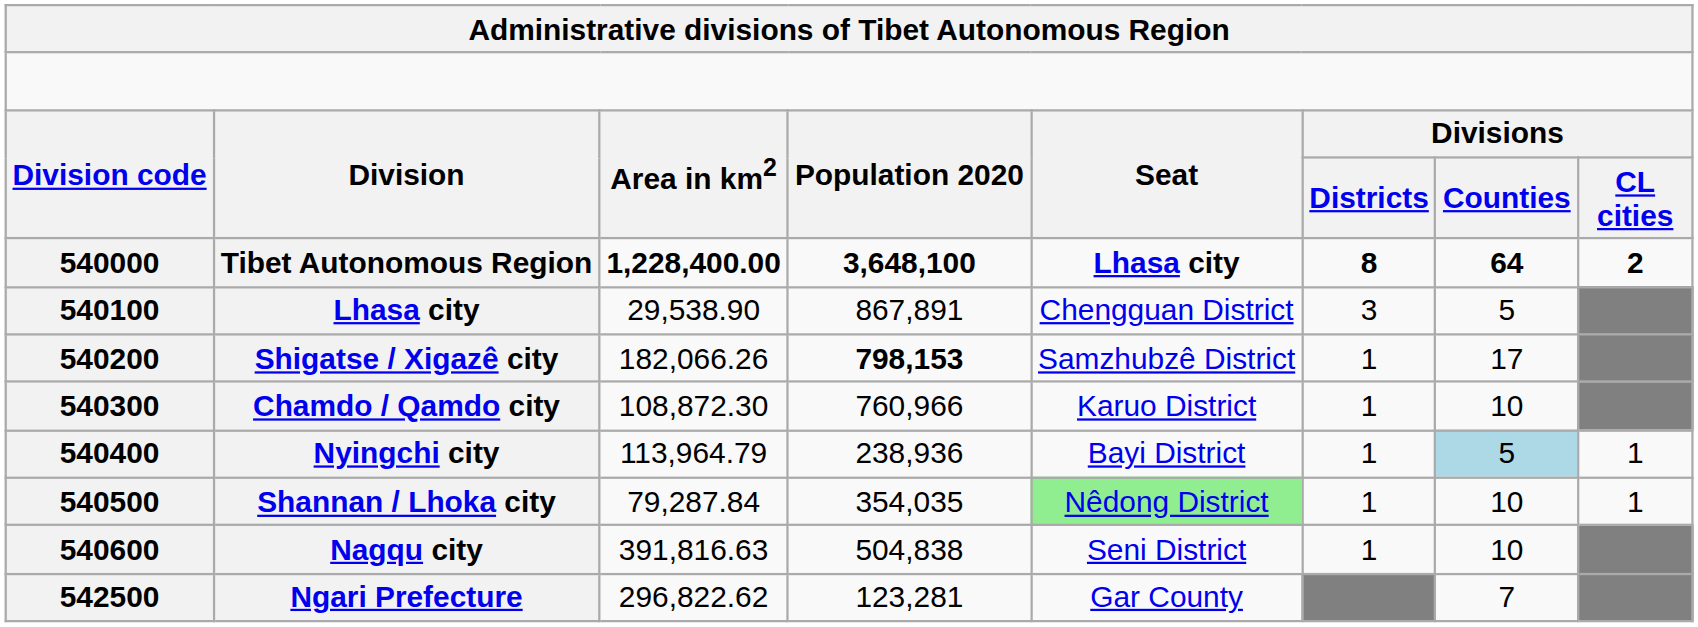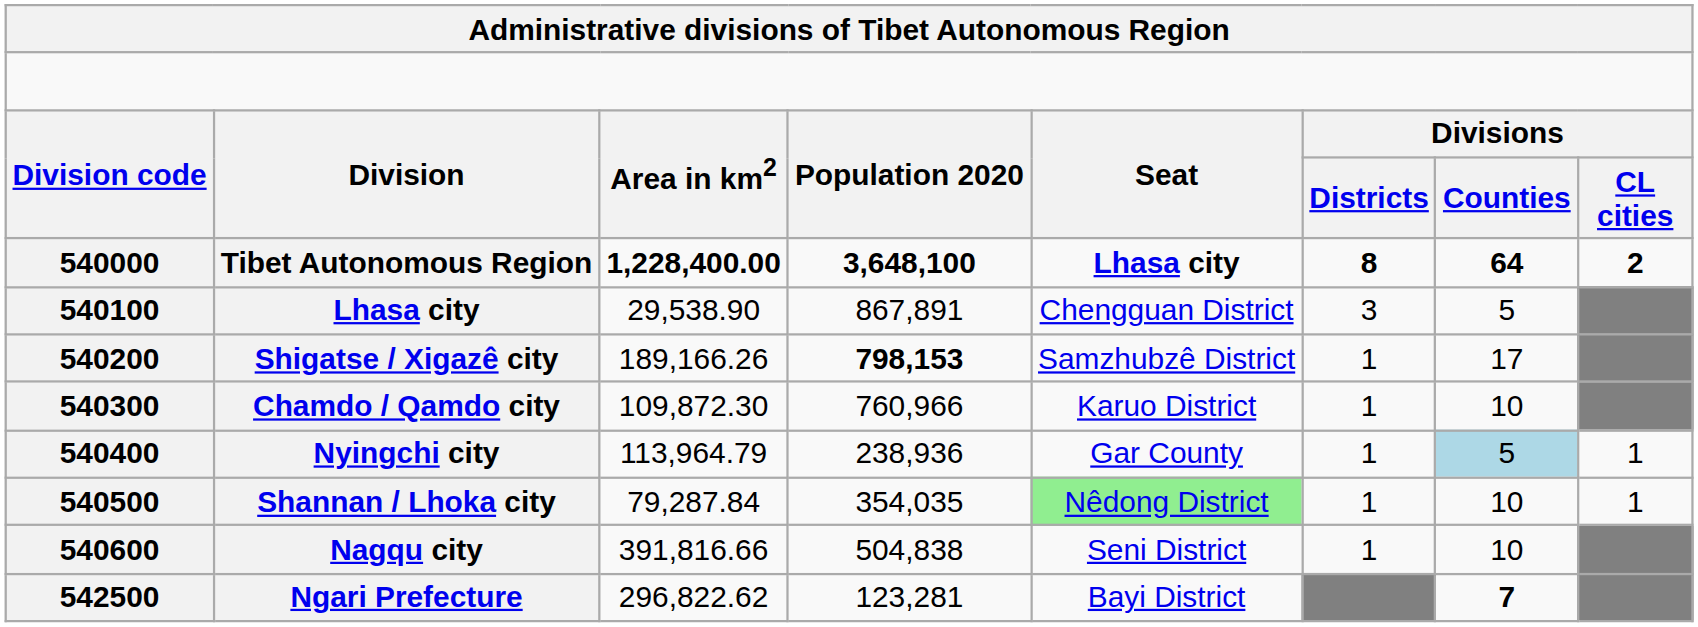(694, 358) 182,066.26 -> (694, 358) 189,166.26
(694, 406) 108,872.30 -> (694, 406) 109,872.30
(1167, 454) Bayi District -> (1167, 454) Gar County
(694, 549) 391,816.63 -> (694, 549) 391,816.66
(1167, 597) Gar County -> (1167, 597) Bayi District
(1507, 597) normal -> (1507, 597) bold
